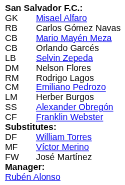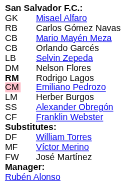(12, 77) normal -> (12, 77) bold
(12, 87) no background -> (12, 87) pink background
